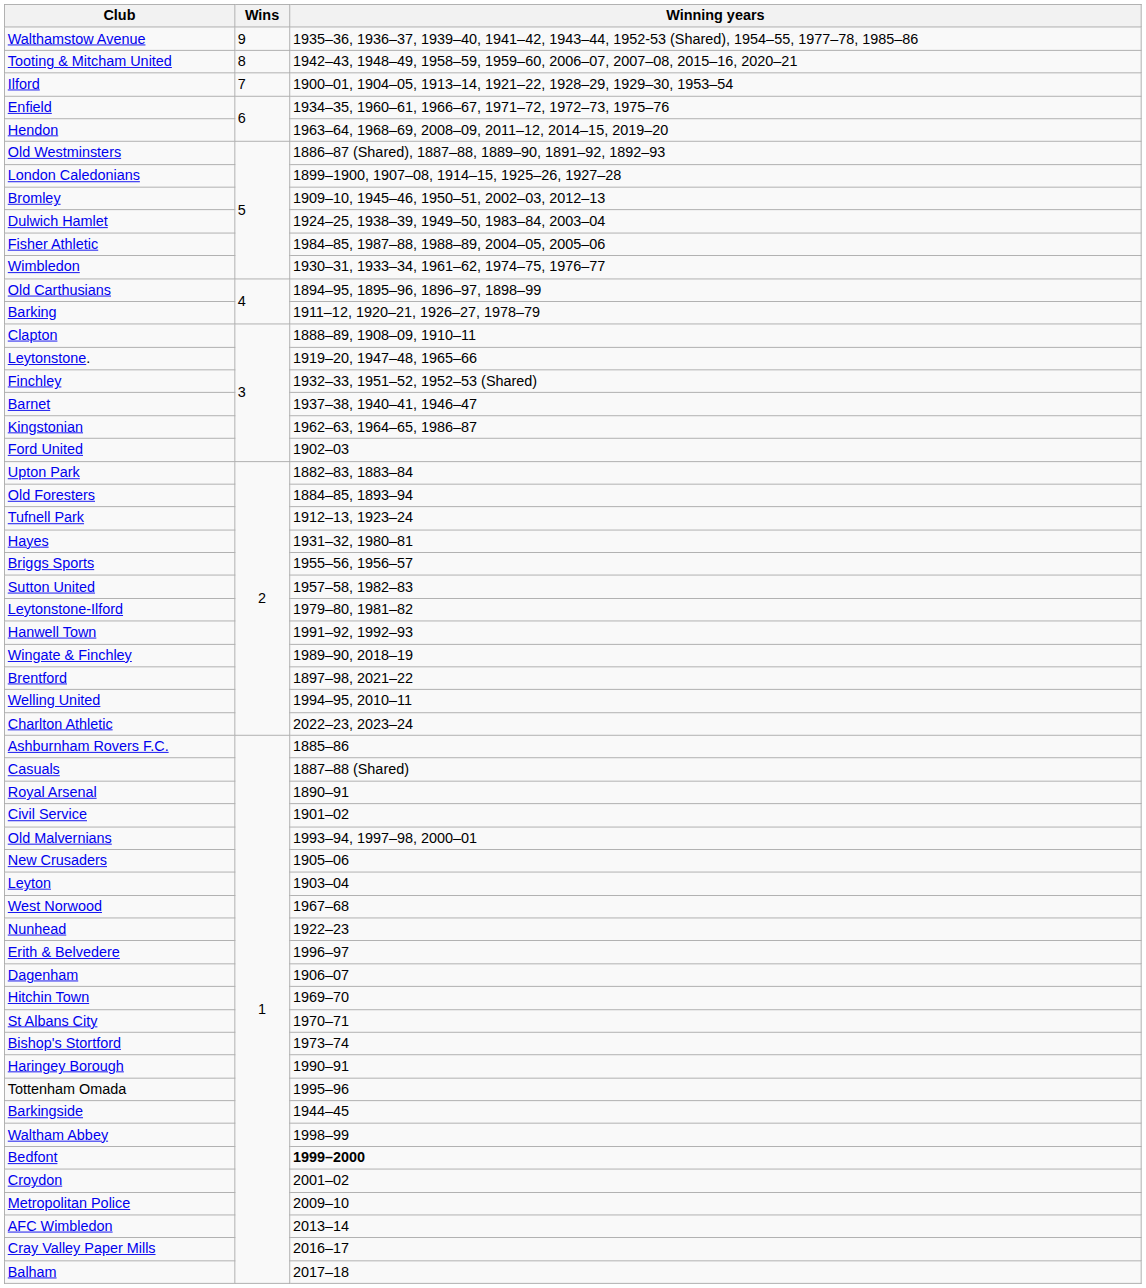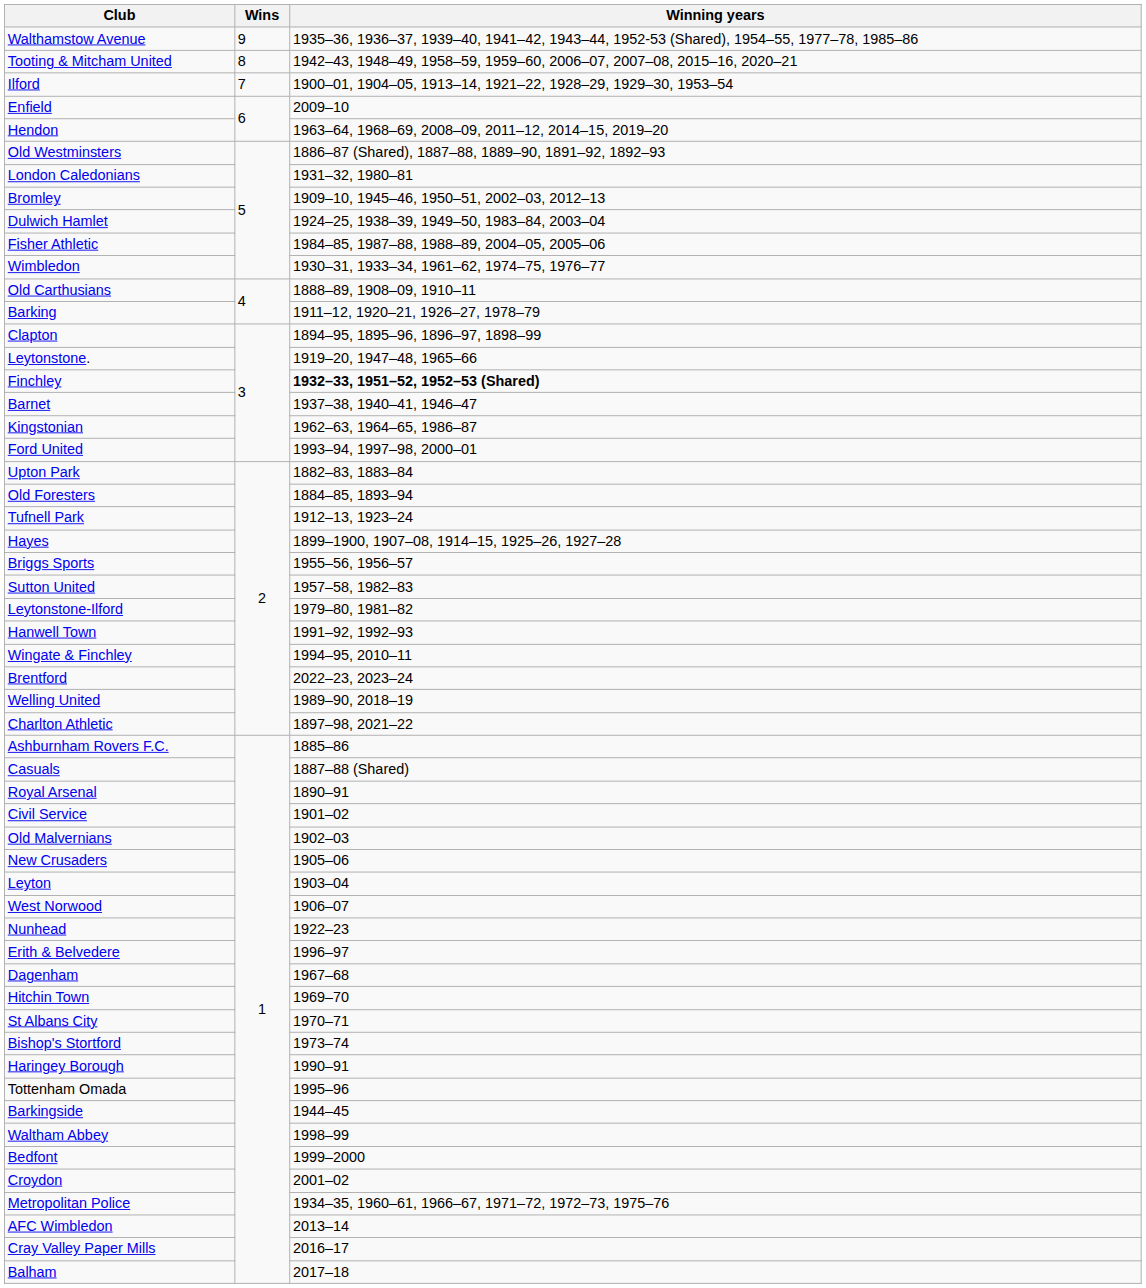(481, 107) 1934–35, 1960–61, 1966–67, 1971–72, 1972–73, 1975–76 -> (321, 107) 2009–10
(457, 175) 1899–1900, 1907–08, 1914–15, 1925–26, 1927–28 -> (353, 175) 1931–32, 1980–81
(417, 289) 1894–95, 1895–96, 1896–97, 1898–99 -> (384, 289) 1888–89, 1908–09, 1910–11
(384, 335) 1888–89, 1908–09, 1910–11 -> (417, 335) 1894–95, 1895–96, 1896–97, 1898–99
(415, 381) normal -> (416, 381) bold
(321, 449) 1902–03 -> (385, 449) 1993–94, 1997–98, 2000–01
(353, 541) 1931–32, 1980–81 -> (457, 541) 1899–1900, 1907–08, 1914–15, 1925–26, 1927–28
(353, 655) 1989–90, 2018–19 -> (352, 655) 1994–95, 2010–11
(353, 678) 1897–98, 2021–22 -> (353, 678) 2022–23, 2023–24
(352, 701) 1994–95, 2010–11 -> (353, 701) 1989–90, 2018–19
(353, 723) 2022–23, 2023–24 -> (353, 723) 1897–98, 2021–22
(385, 838) 1993–94, 1997–98, 2000–01 -> (321, 838) 1902–03
(321, 906) 1967–68 -> (321, 906) 1906–07
(321, 975) 1906–07 -> (321, 975) 1967–68
(329, 1157) bold -> (329, 1157) normal
(321, 1203) 2009–10 -> (481, 1203) 1934–35, 1960–61, 1966–67, 1971–72, 1972–73, 1975–76
